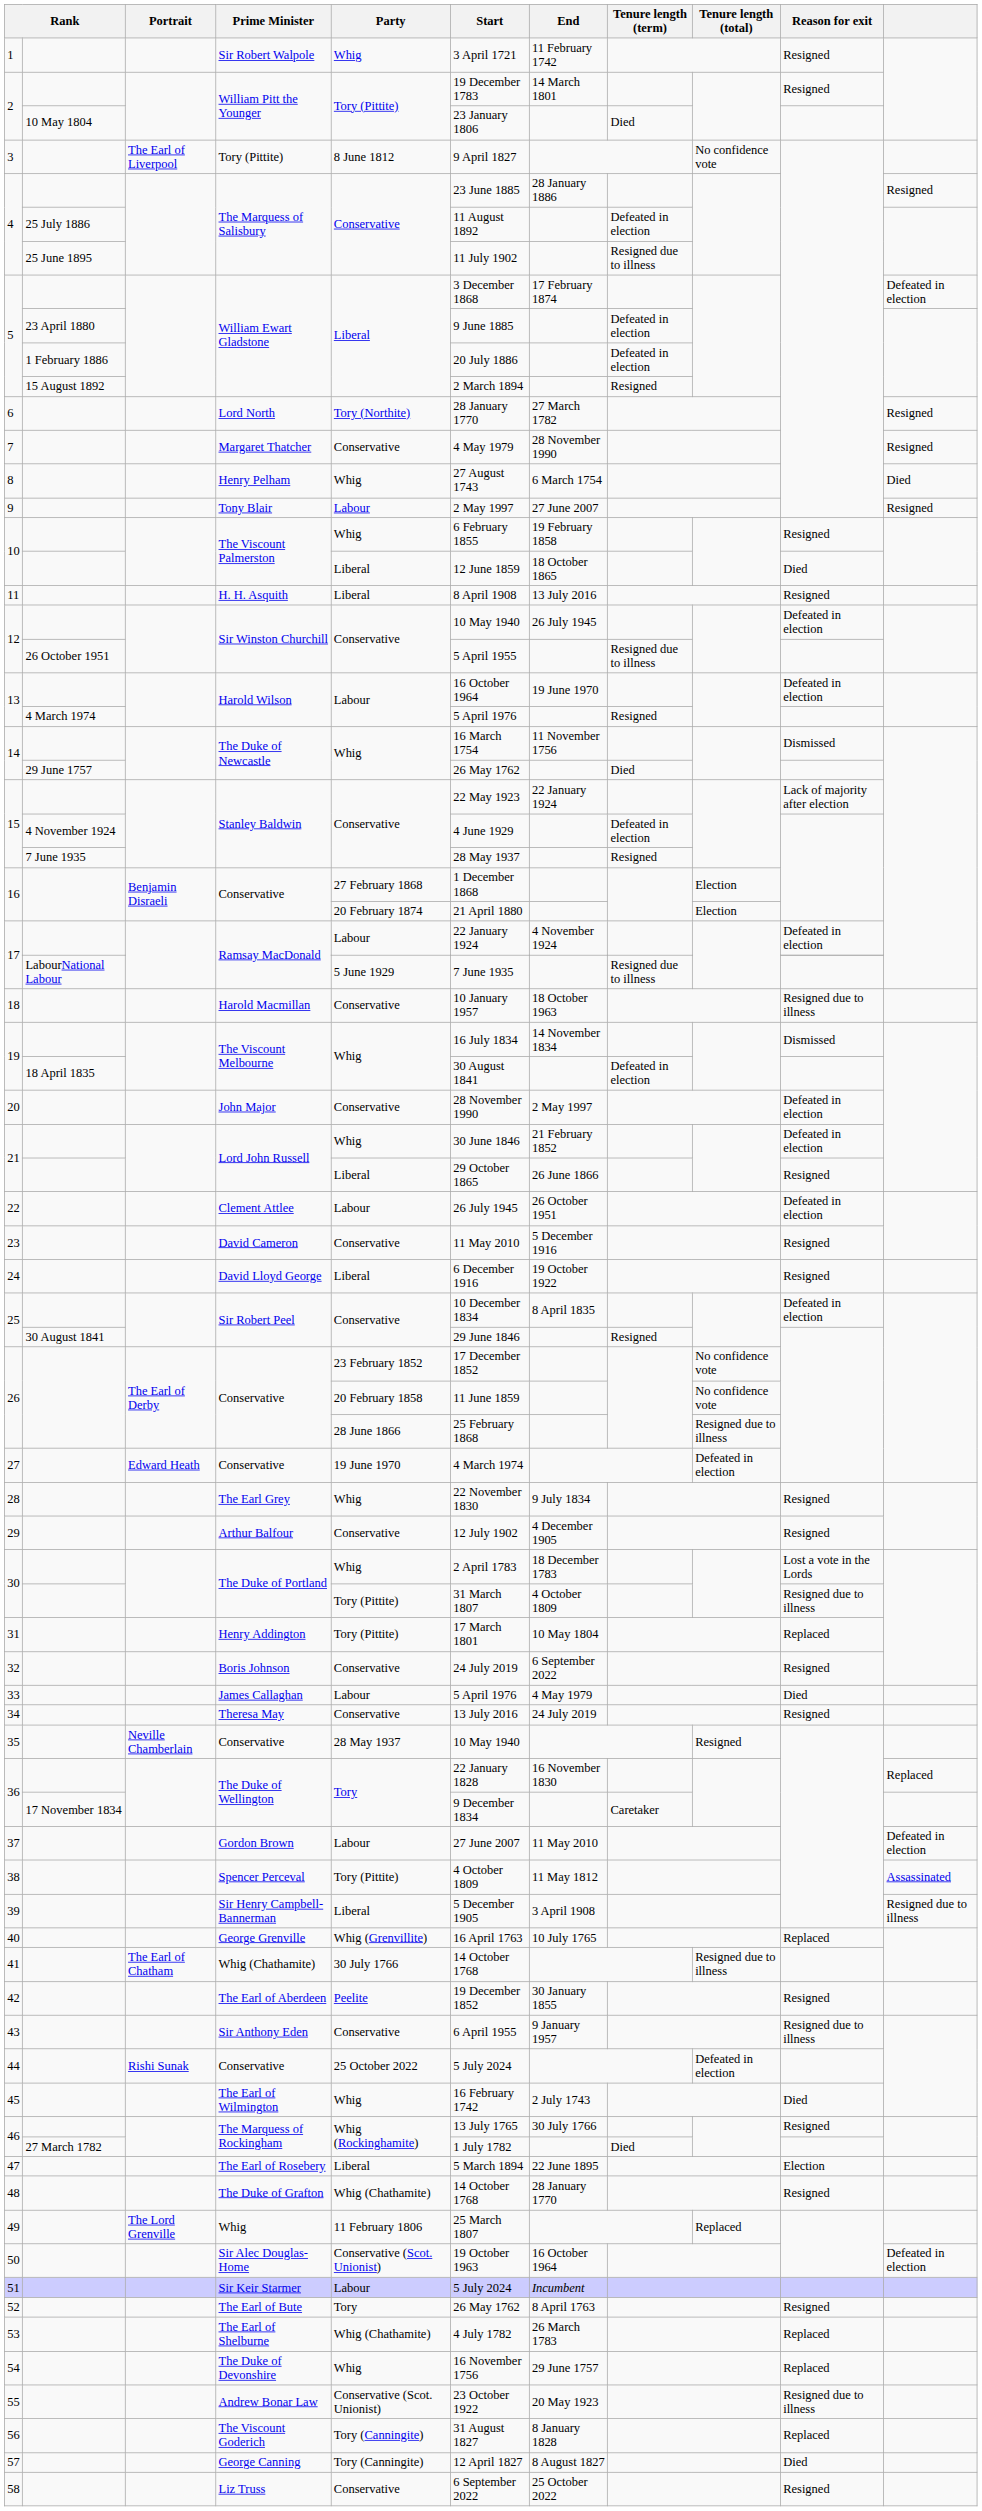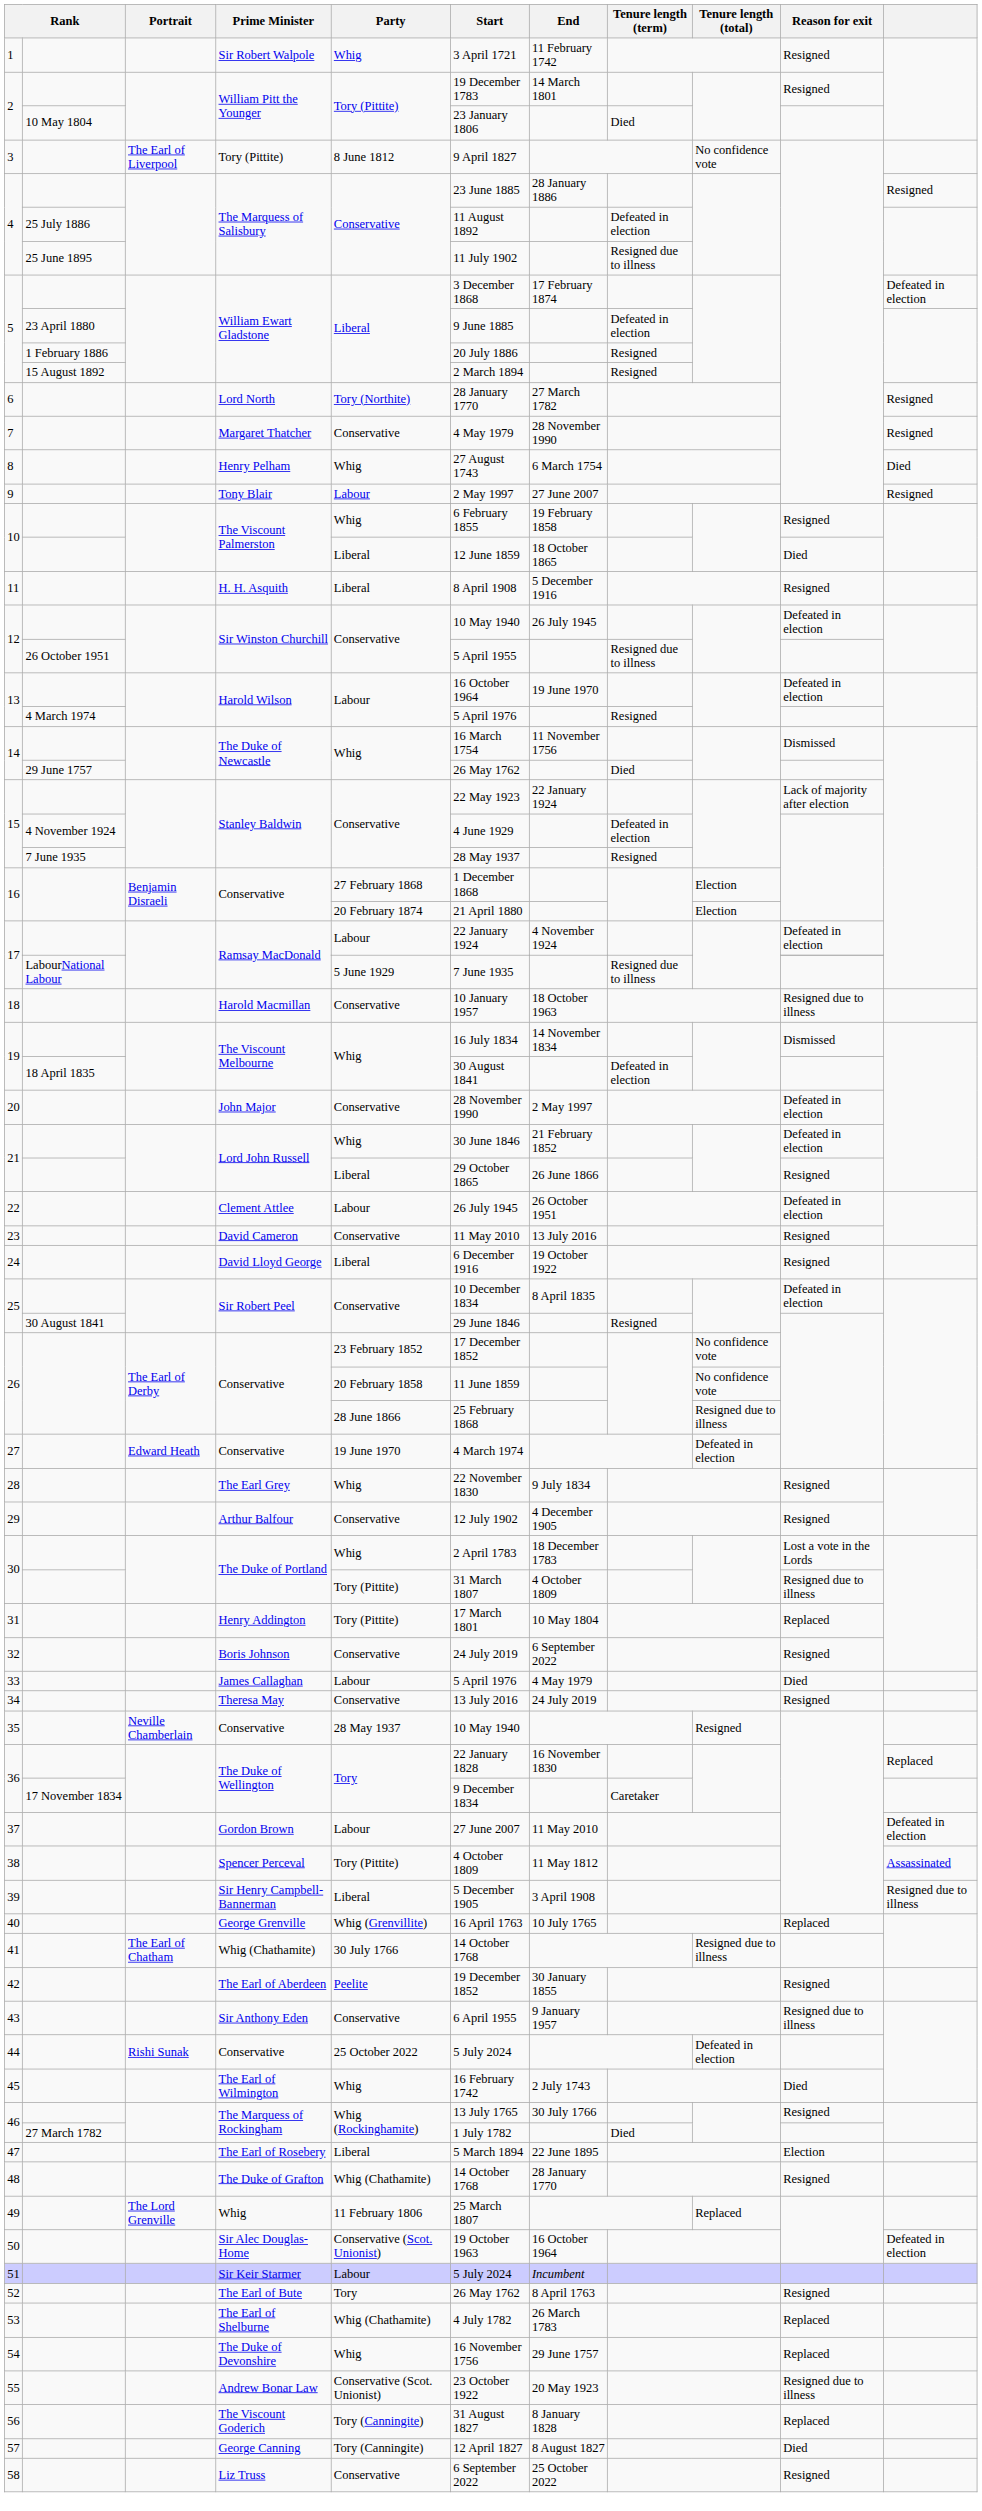(639, 359) Defeated in election -> (634, 352) Resigned
(564, 595) 13 July 2016 -> (562, 588) 5 December 1916
(562, 1242) 5 December 1916 -> (564, 1235) 13 July 2016
